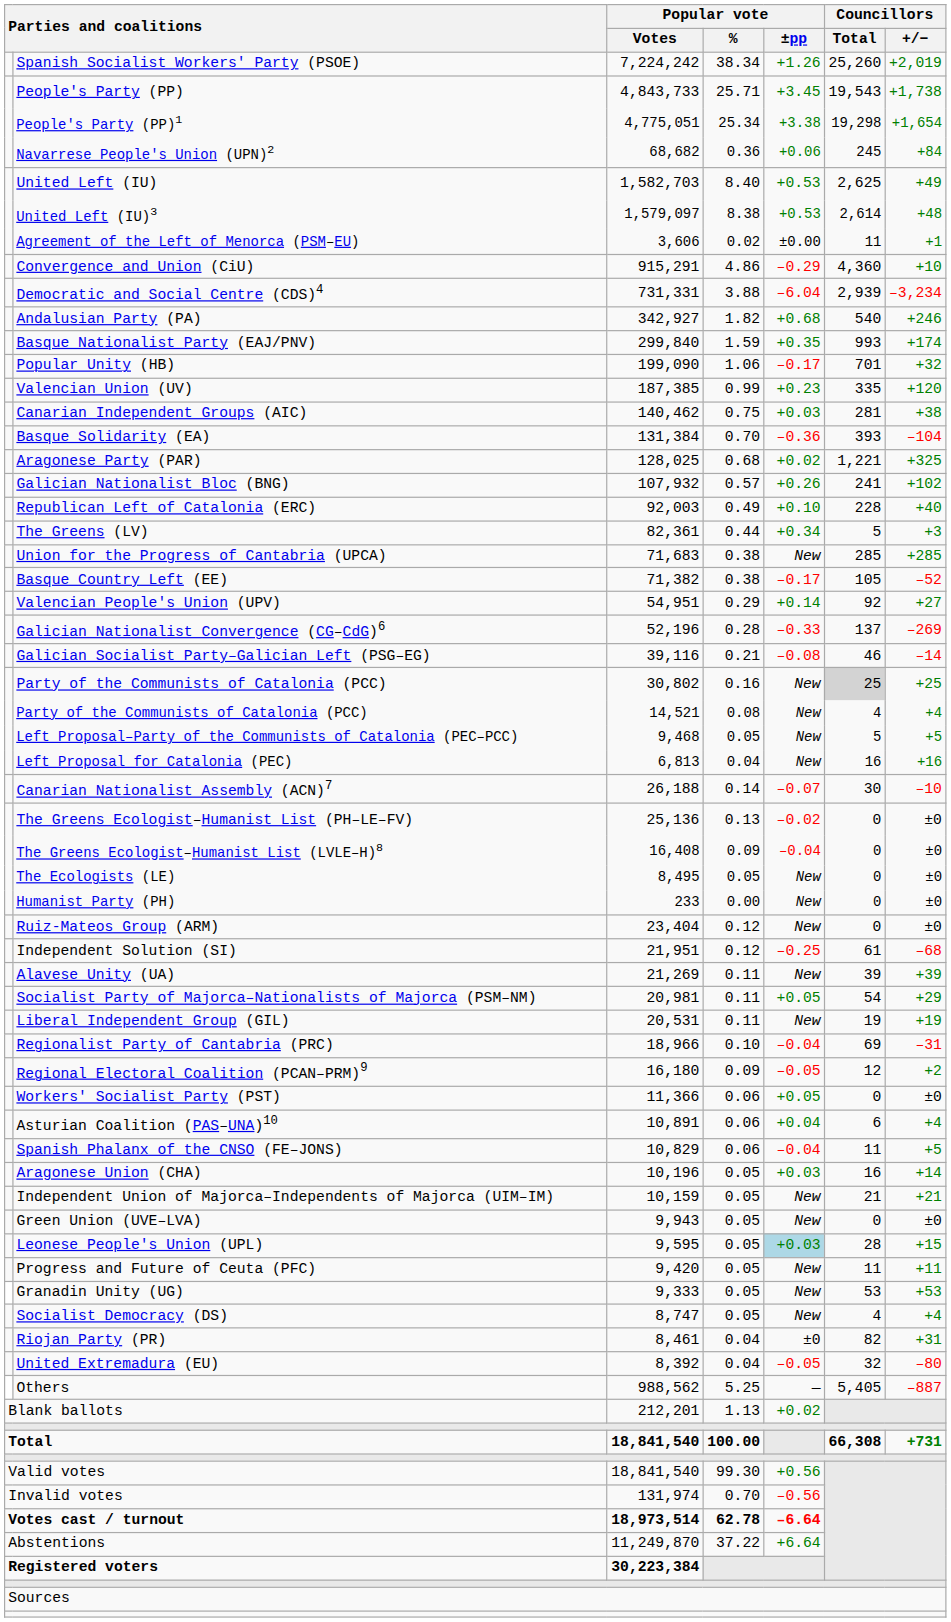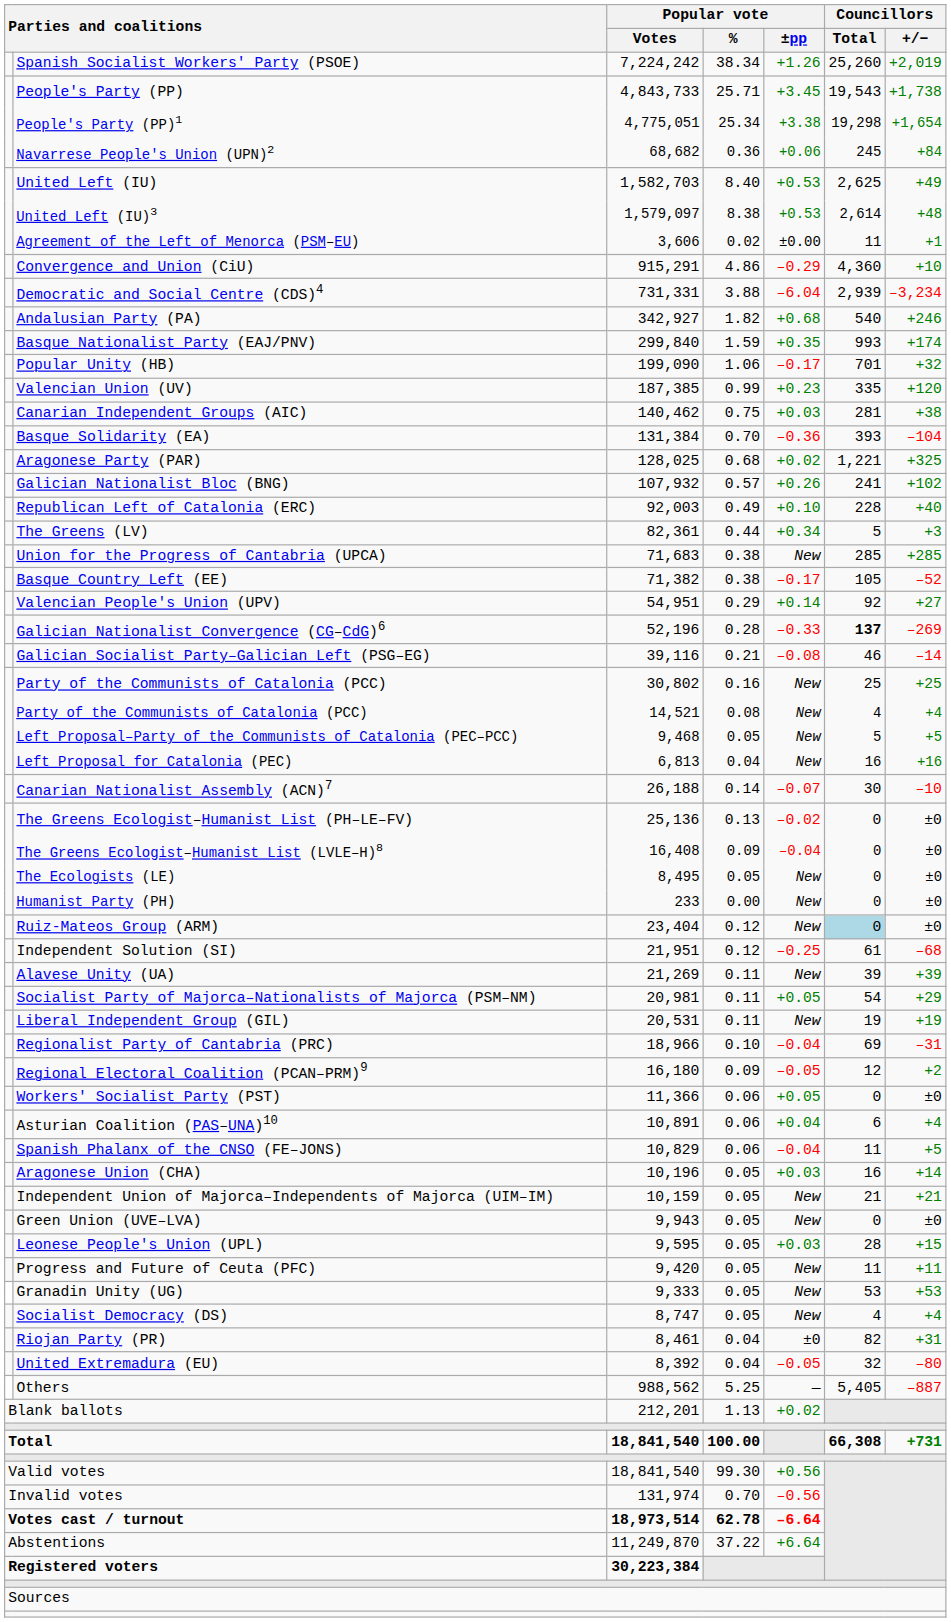(868, 630) normal -> (868, 630) bold
(872, 685) lightgrey background -> (872, 685) no background
(877, 927) no background -> (877, 927) lightblue background
(799, 1246) lightblue background -> (799, 1246) no background
